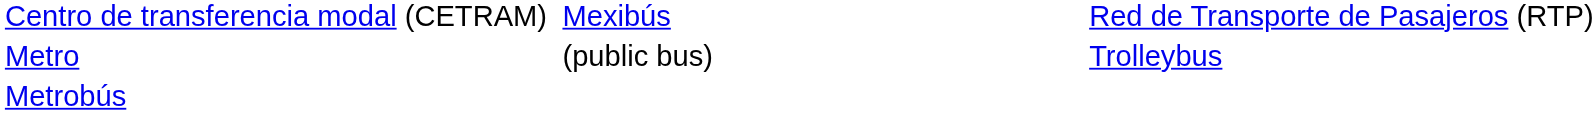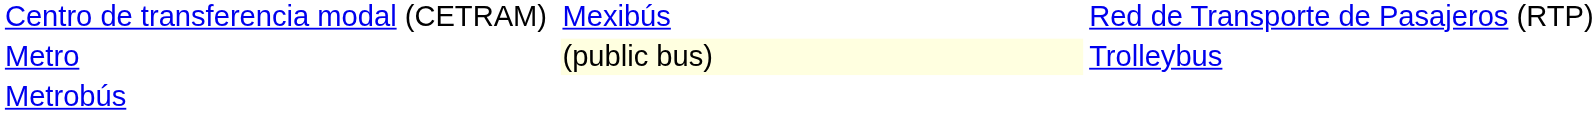(638, 56) no background -> (638, 56) lightyellow background
